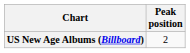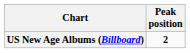(166, 39) normal -> (166, 39) bold
